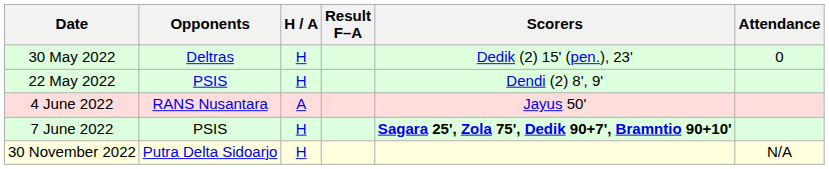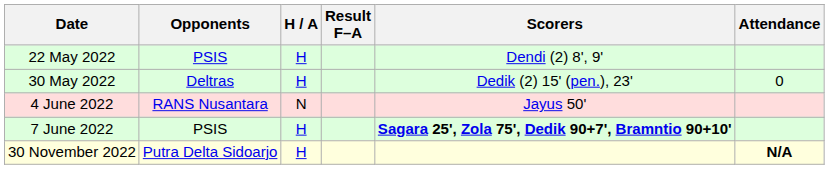rows swapped: (72, 81) <-> (72, 57)
(301, 104) A -> (301, 104) N
(779, 152) normal -> (780, 152) bold
